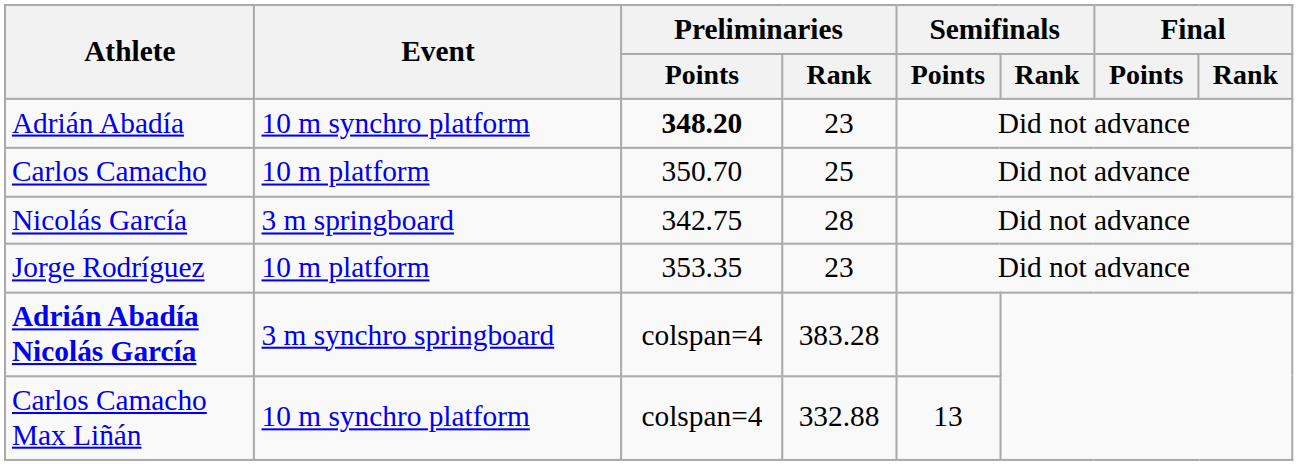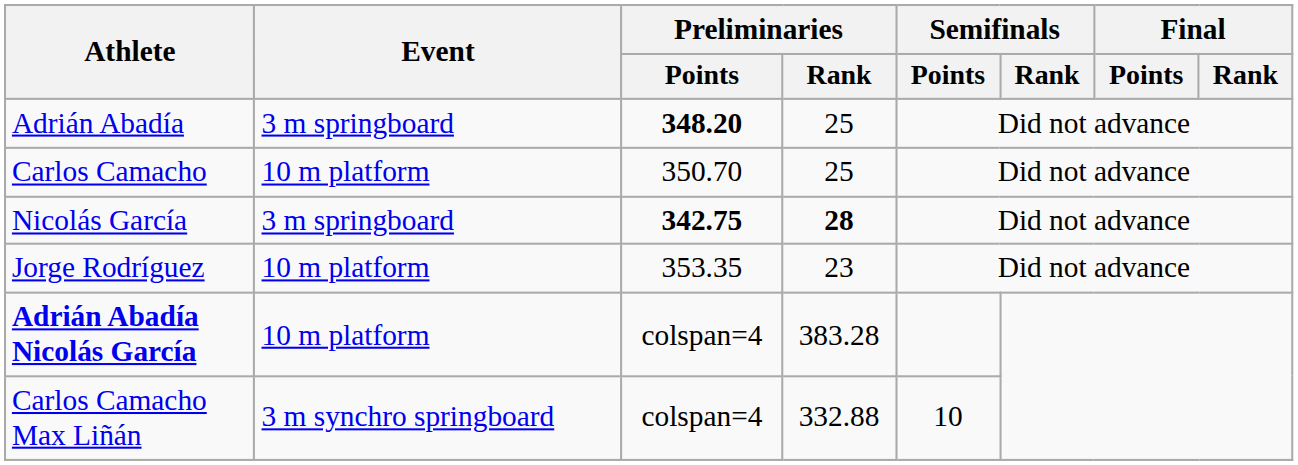(396, 123) 10 m synchro platform -> (358, 123) 3 m springboard
(839, 123) 23 -> (839, 123) 25
(702, 220) normal -> (702, 220) bold
(839, 220) normal -> (839, 220) bold
(408, 334) 3 m synchro springboard -> (346, 334) 10 m platform
(396, 417) 10 m synchro platform -> (408, 417) 3 m synchro springboard
(948, 417) 13 -> (948, 417) 10
